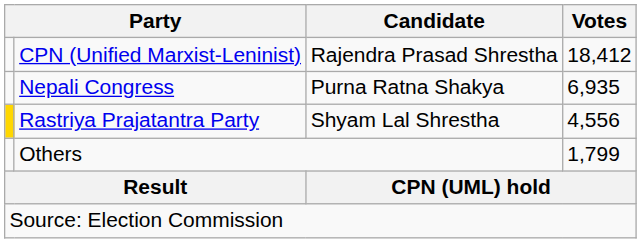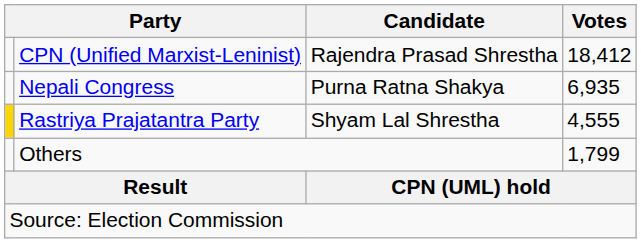(594, 120) 4,556 -> (594, 120) 4,555
